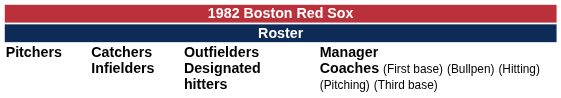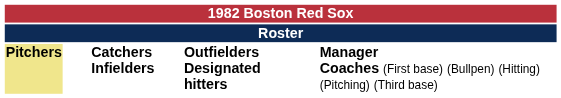(34, 52) no background -> (34, 52) khaki background
